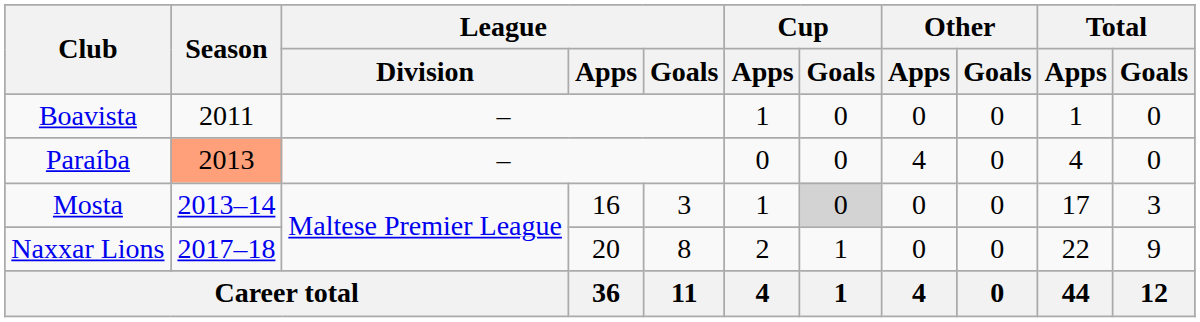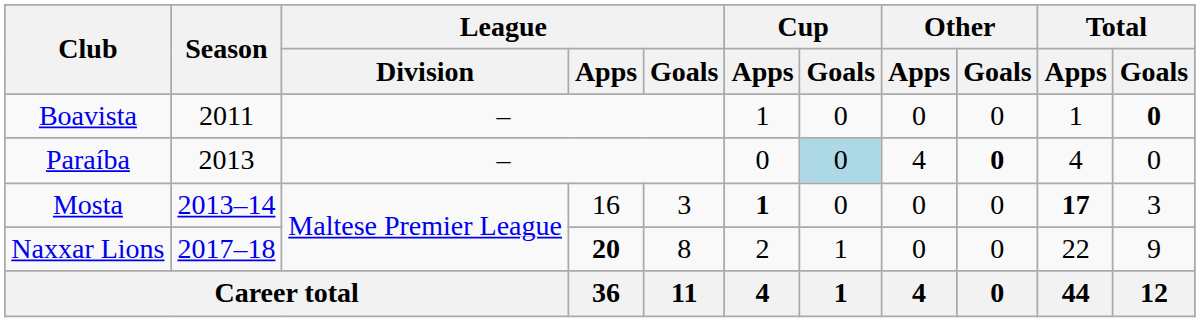(1154, 115) normal -> (1154, 115) bold
(226, 159) lightsalmon background -> (226, 159) no background
(841, 159) no background -> (841, 159) lightblue background
(997, 159) normal -> (997, 159) bold
(763, 204) normal -> (763, 204) bold
(841, 204) lightgrey background -> (841, 204) no background
(1076, 204) normal -> (1076, 204) bold
(606, 248) normal -> (606, 248) bold
